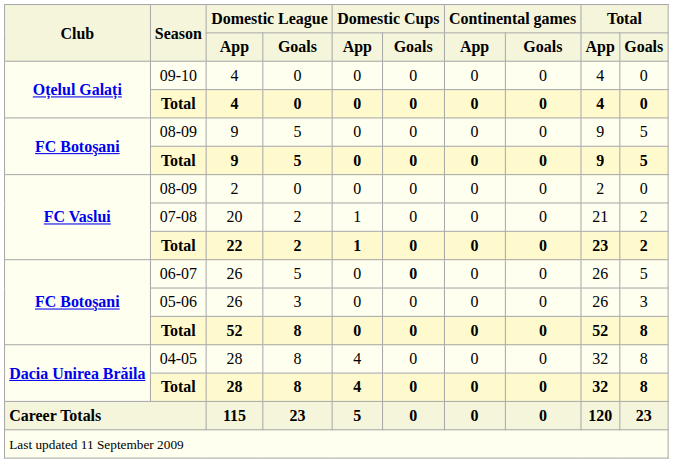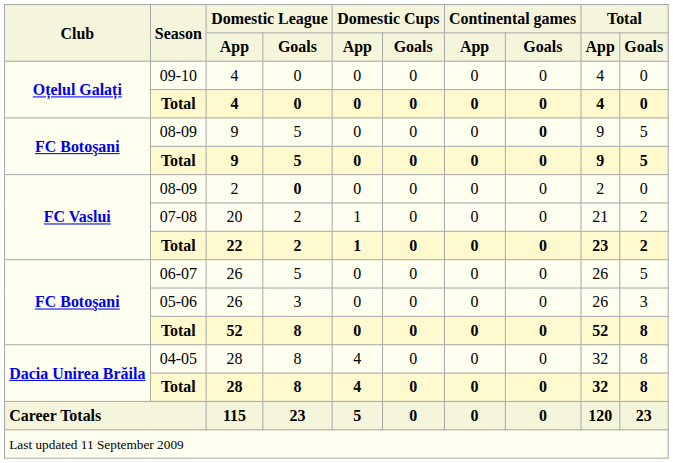(543, 132) normal -> (543, 132) bold
(297, 188) normal -> (297, 188) bold
(413, 273) bold -> (413, 273) normal
